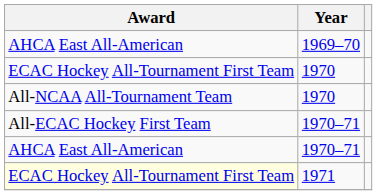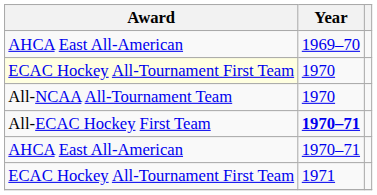(151, 70) no background -> (151, 70) lightyellow background
(331, 123) normal -> (331, 123) bold
(151, 176) lightyellow background -> (151, 176) no background
